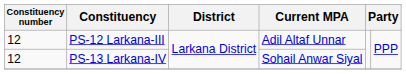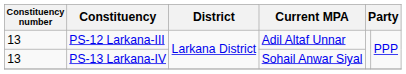(14, 39) 12 -> (14, 39) 13
(14, 59) 12 -> (14, 59) 13
